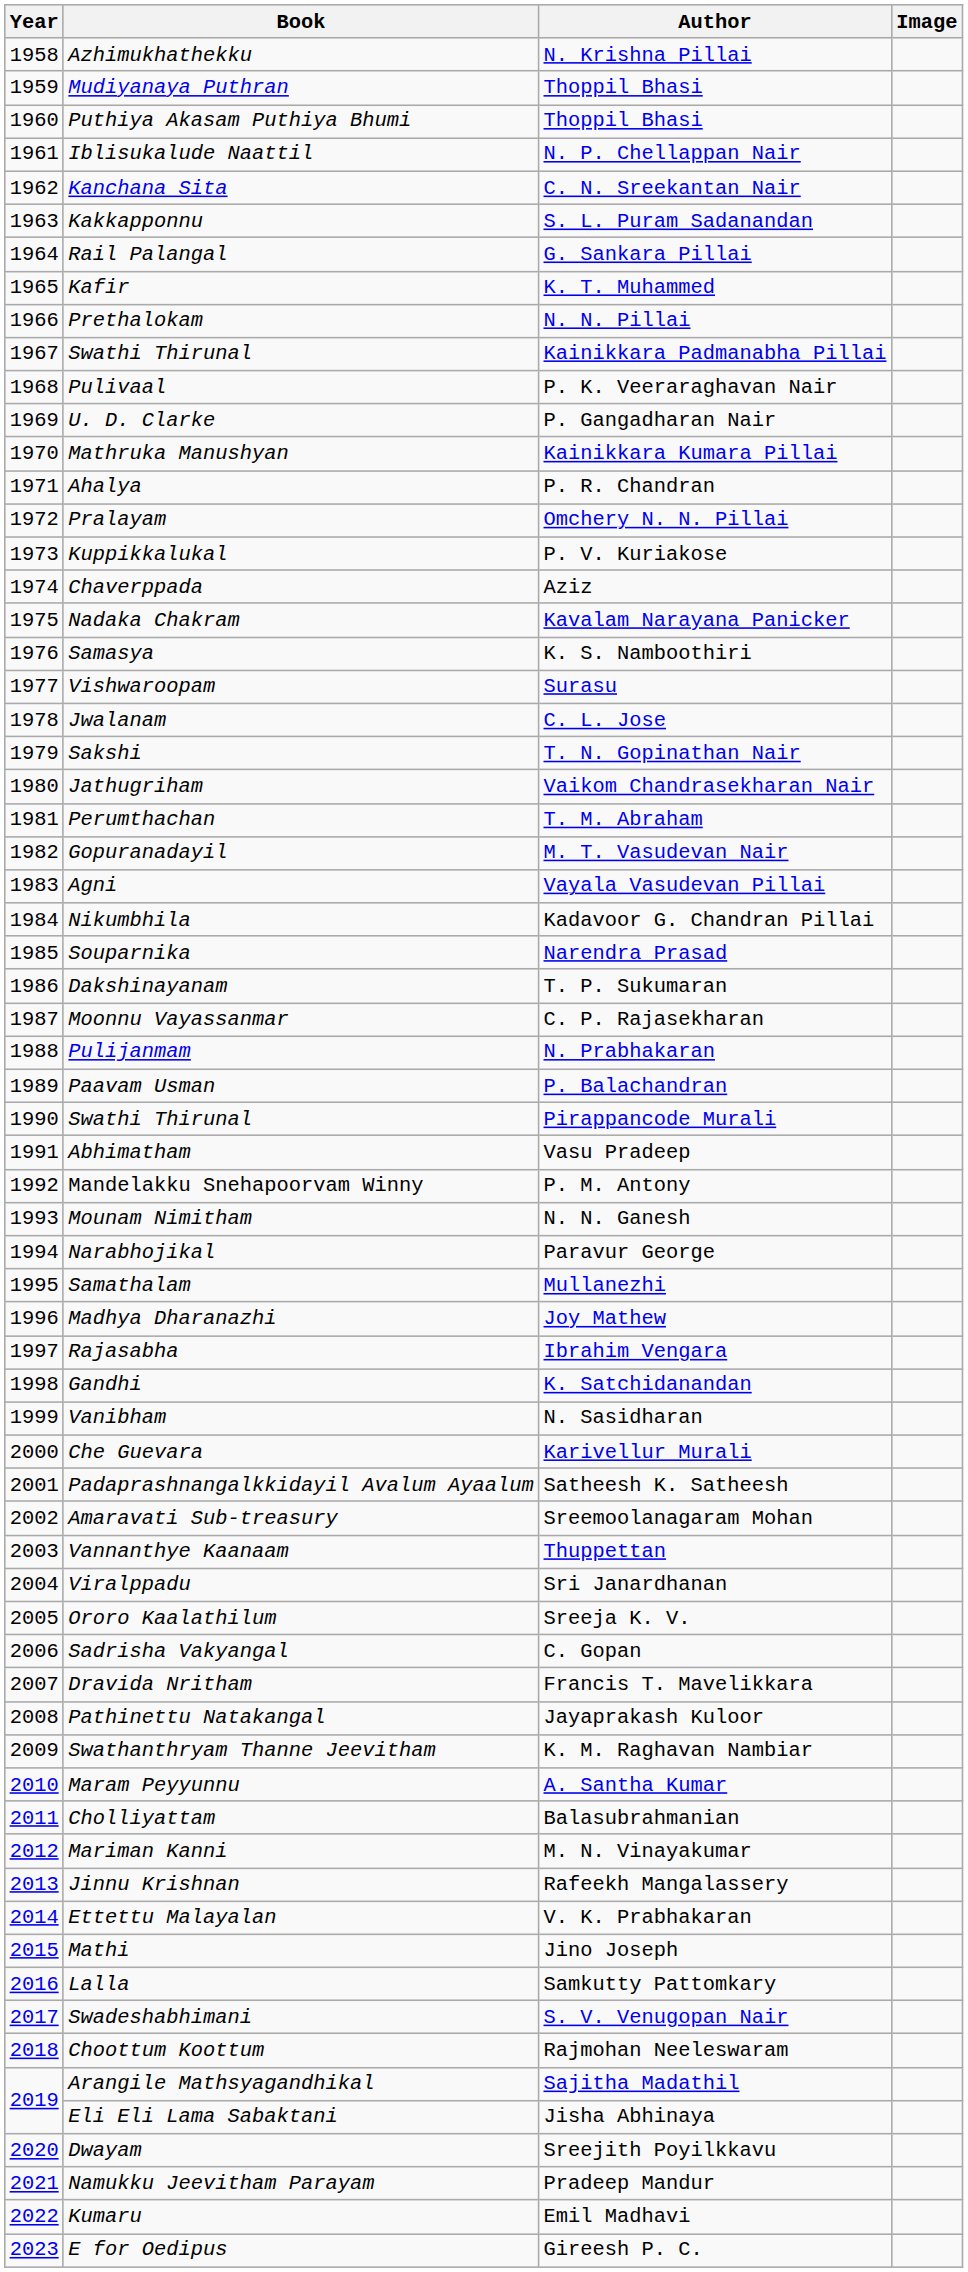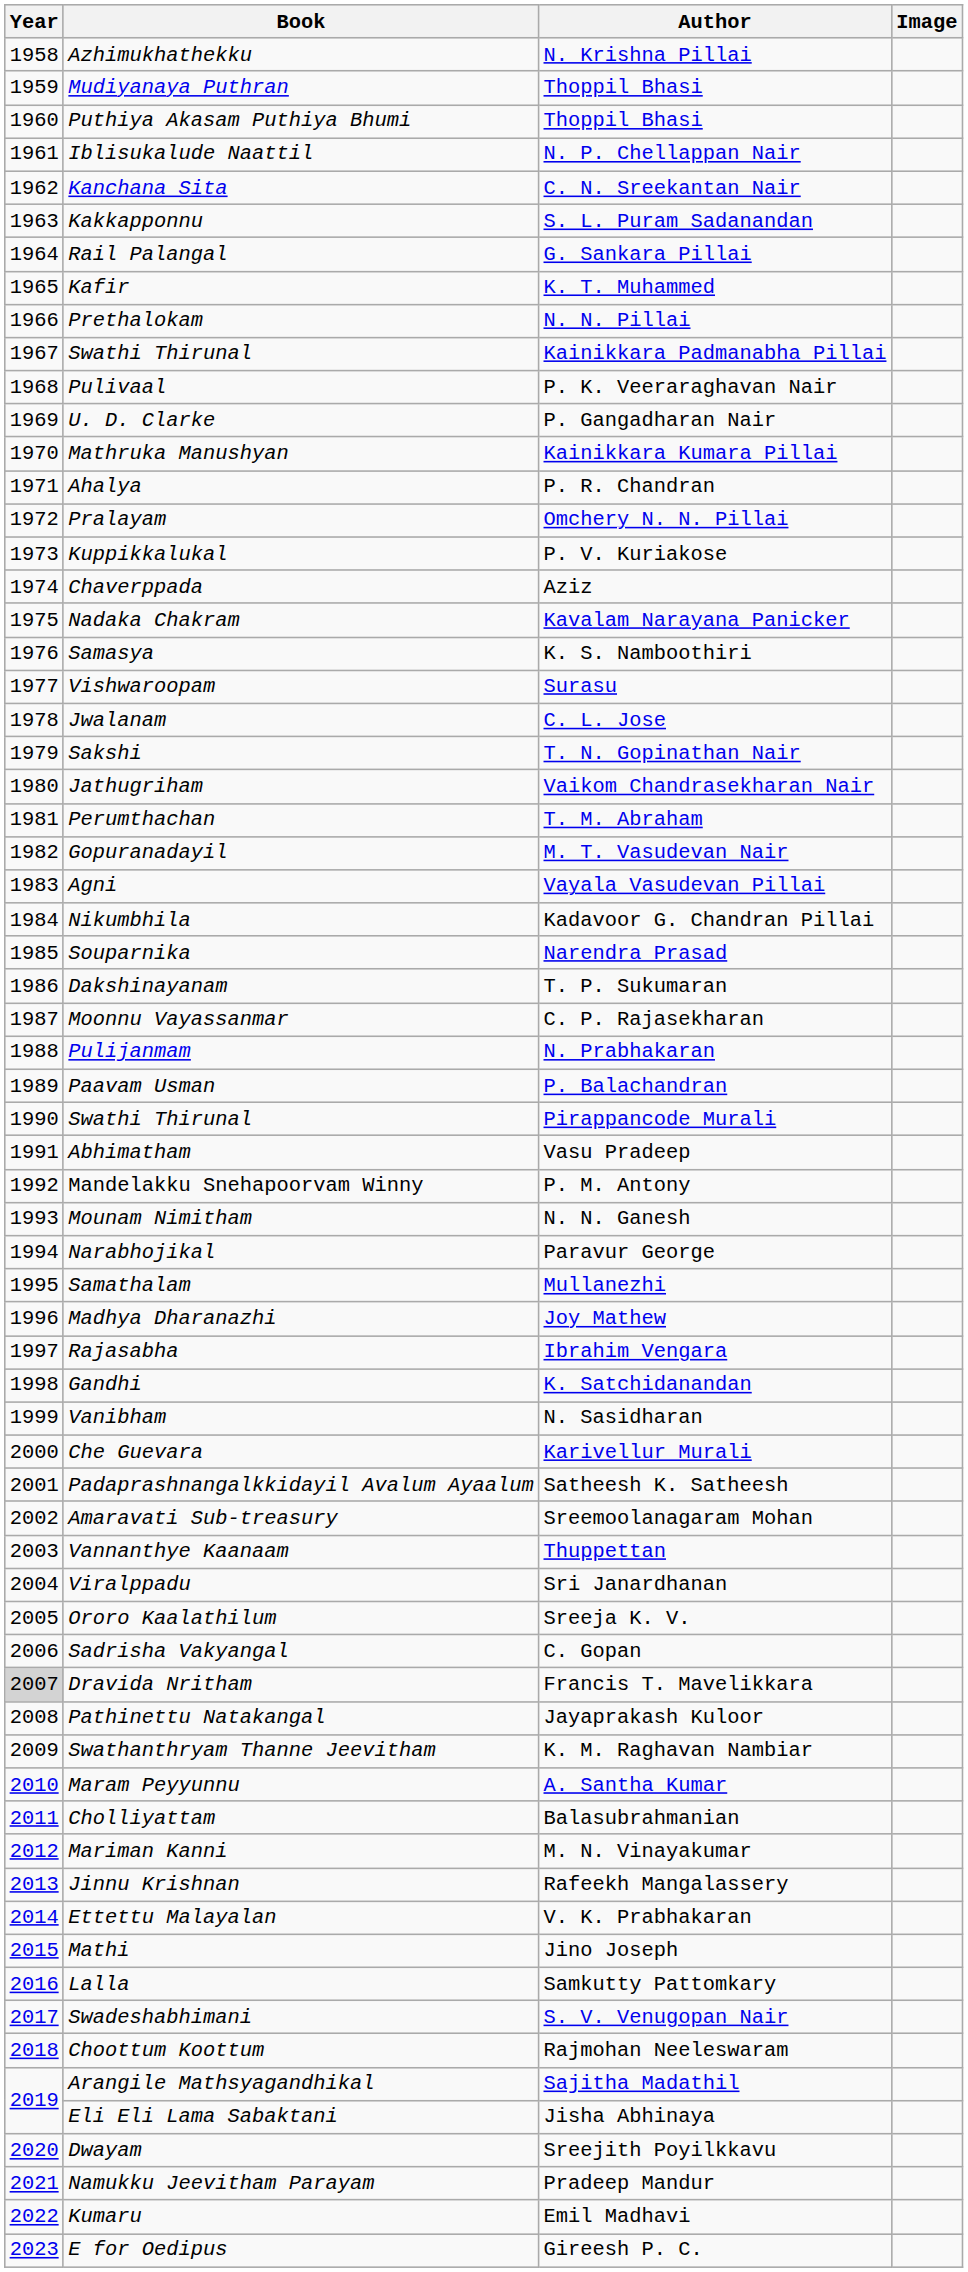(34, 1685) no background -> (34, 1685) lightgrey background
